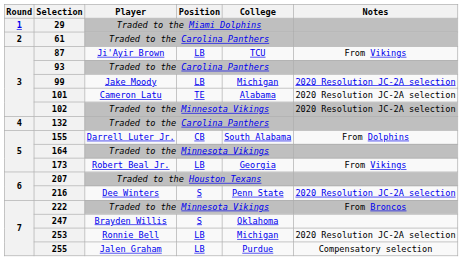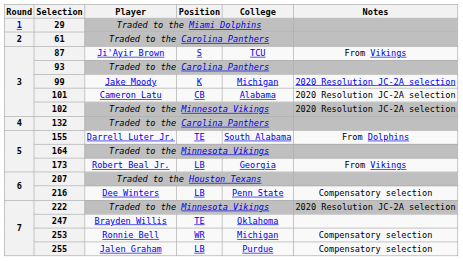(199, 53) LB -> (199, 53) S
(199, 81) LB -> (199, 81) K
(199, 95) TE -> (199, 95) CB
(199, 137) CB -> (199, 137) TE
(199, 193) S -> (199, 193) LB
(376, 193) 2020 Resolution JC-2A selection -> (375, 193) Compensatory selection
(375, 207) From Broncos -> (376, 207) 2020 Resolution JC-2A selection
(199, 221) S -> (199, 221) TE
(199, 235) LB -> (199, 235) WR
(376, 235) 2020 Resolution JC-2A selection -> (375, 235) Compensatory selection
